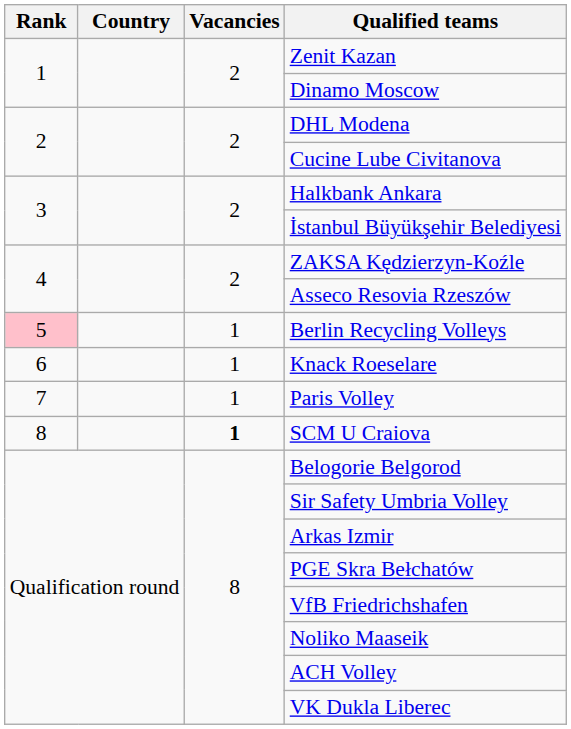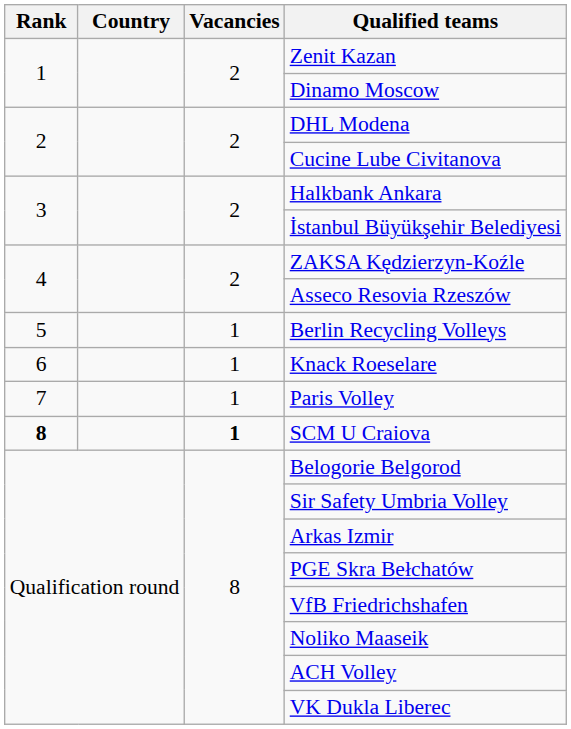(41, 329) pink background -> (41, 329) no background
(41, 432) normal -> (41, 432) bold
